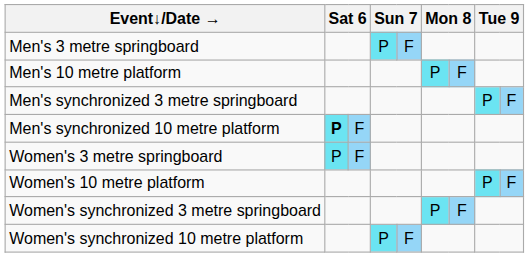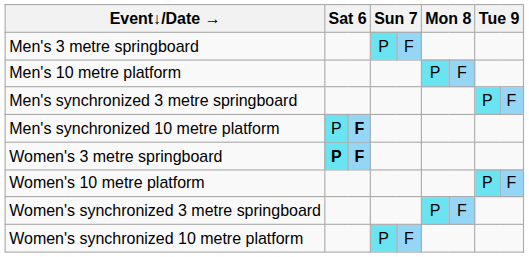(336, 128) bold -> (336, 128) normal
(359, 128) normal -> (359, 128) bold
(336, 156) normal -> (336, 156) bold
(359, 156) normal -> (359, 156) bold
